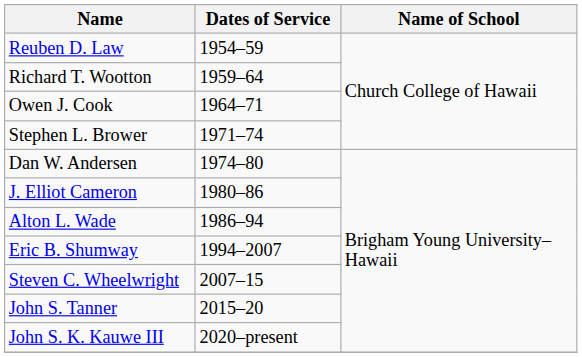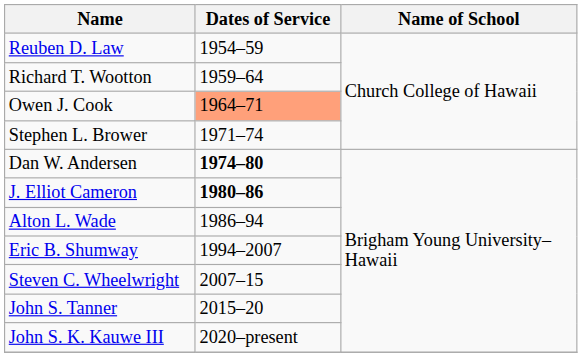(232, 105) no background -> (232, 105) lightsalmon background
(232, 163) normal -> (232, 163) bold
(232, 192) normal -> (232, 192) bold
